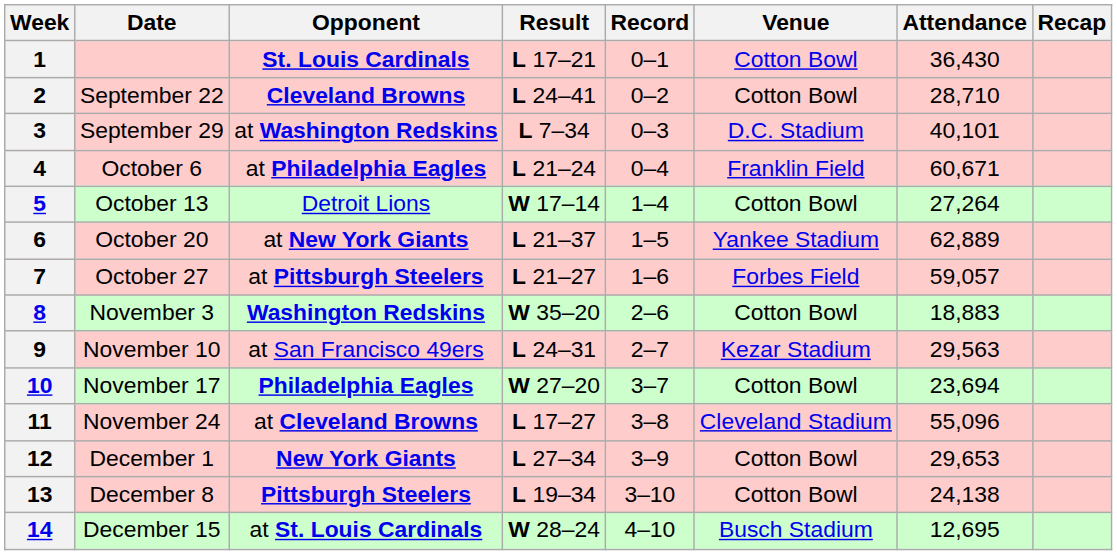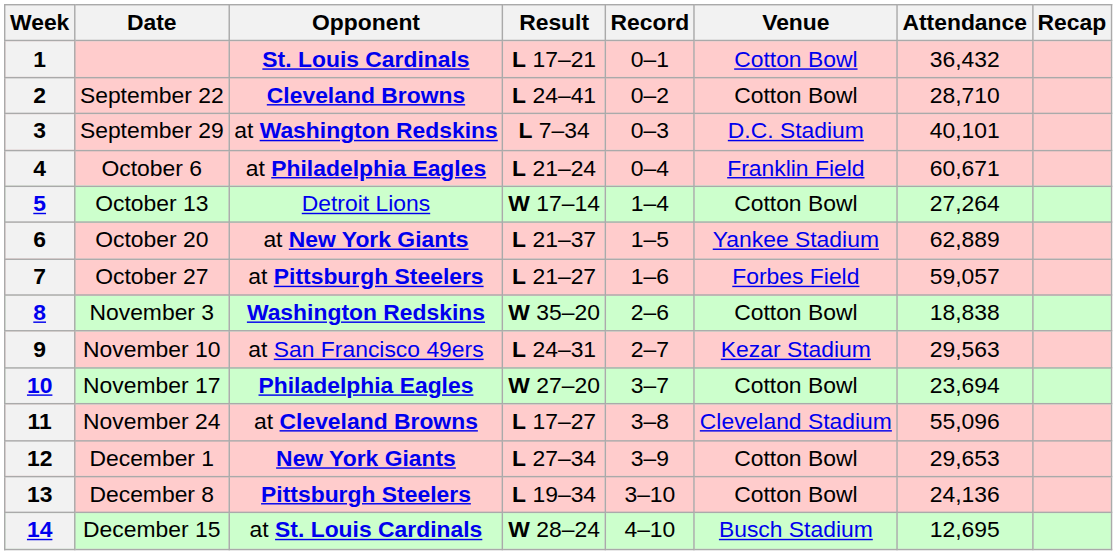(965, 58) 36,430 -> (965, 58) 36,432
(965, 312) 18,883 -> (965, 312) 18,838
(965, 494) 24,138 -> (965, 494) 24,136
